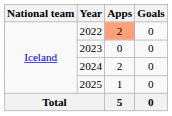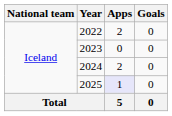(120, 31) lightsalmon background -> (120, 31) no background
(120, 84) no background -> (120, 84) lavender background
